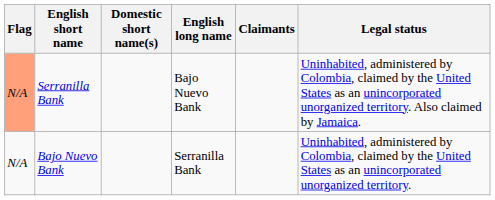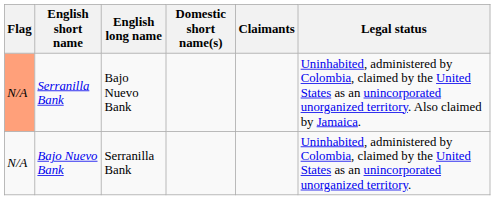columns swapped: (203, 29) <-> (136, 29)
